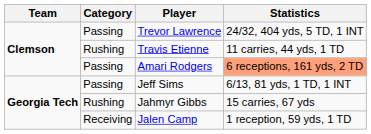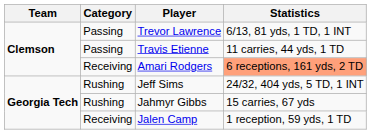(295, 31) 24/32, 404 yds, 5 TD, 1 INT -> (289, 31) 6/13, 81 yds, 1 TD, 1 INT
(104, 49) Rushing -> (103, 49) Passing
(103, 66) Passing -> (108, 66) Receiving
(103, 84) Passing -> (104, 84) Rushing
(289, 84) 6/13, 81 yds, 1 TD, 1 INT -> (295, 84) 24/32, 404 yds, 5 TD, 1 INT
